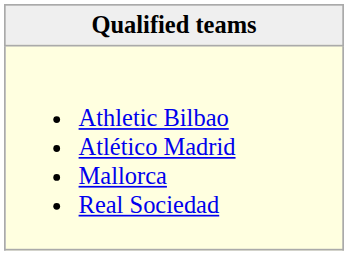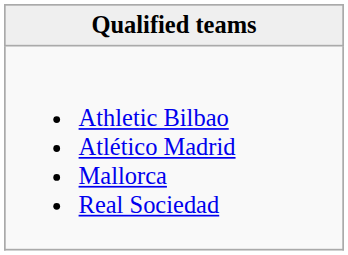(174, 163) lightyellow background -> (174, 163) no background
